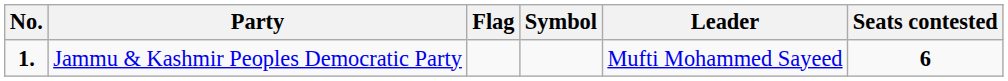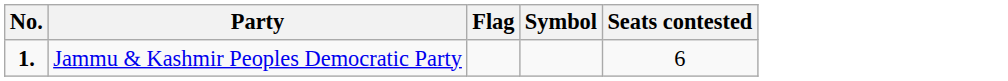- column: (725, 22)
(925, 57) bold -> (680, 57) normal
